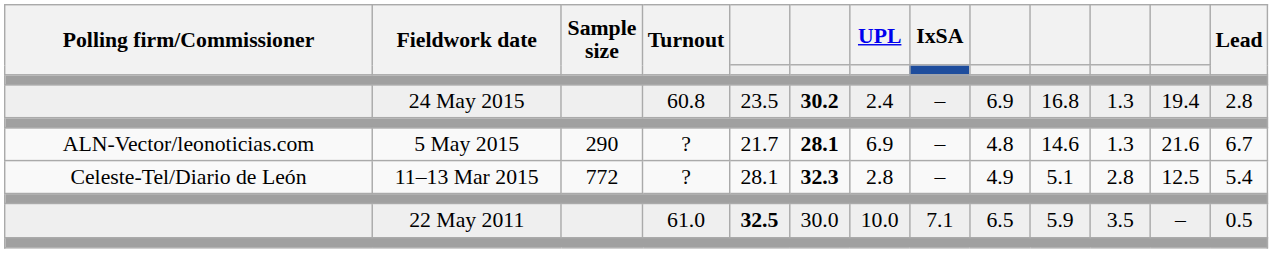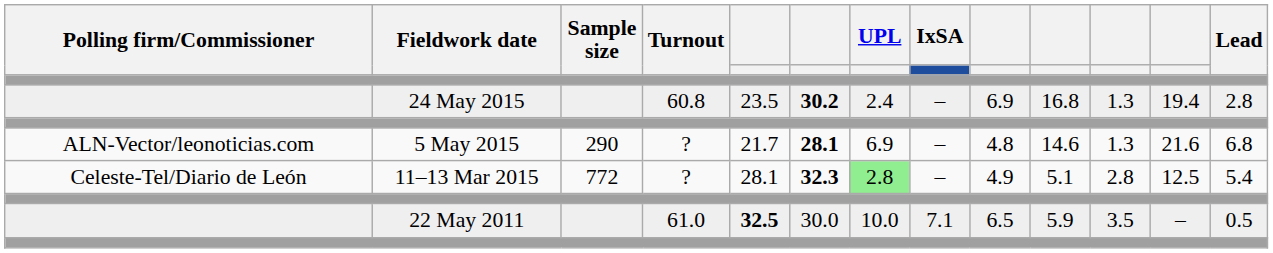(1239, 144) 6.7 -> (1239, 144) 6.8
(880, 177) no background -> (880, 177) lightgreen background
